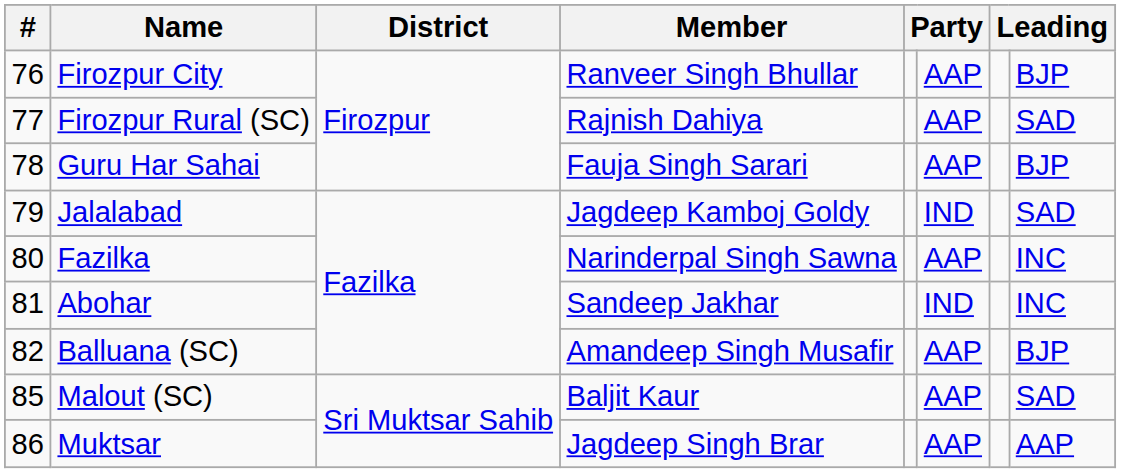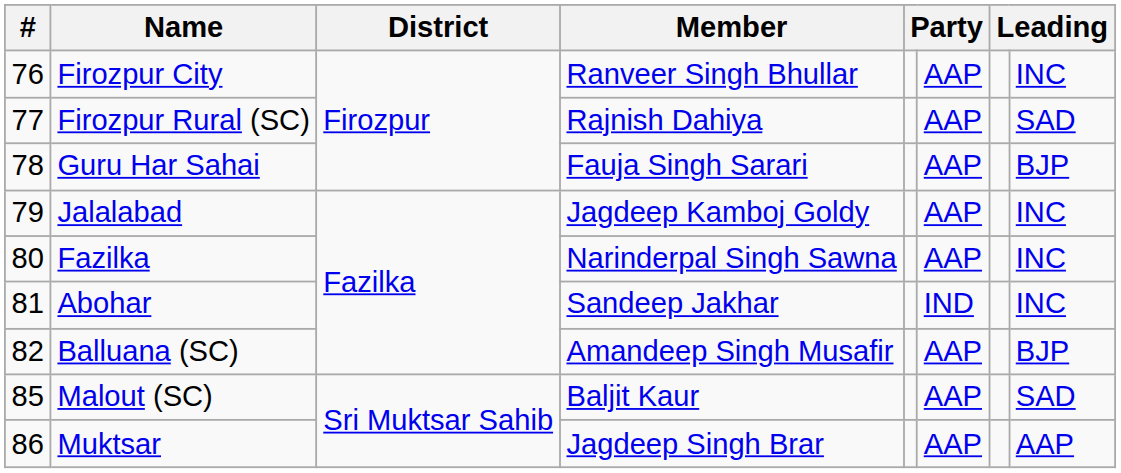(1042, 73) BJP -> (1041, 73) INC
(949, 212) IND -> (953, 212) AAP
(1046, 212) SAD -> (1041, 212) INC
